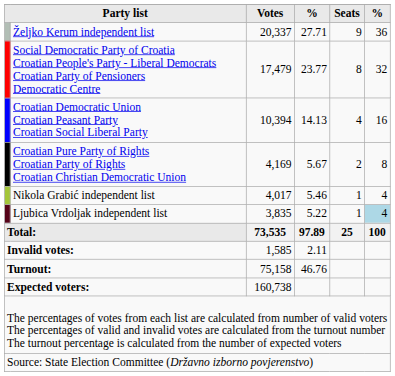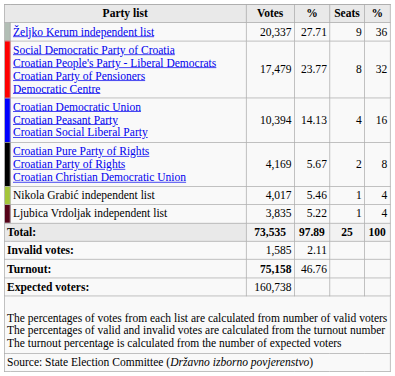(384, 213) lightblue background -> (384, 213) no background
(276, 268) normal -> (276, 268) bold
